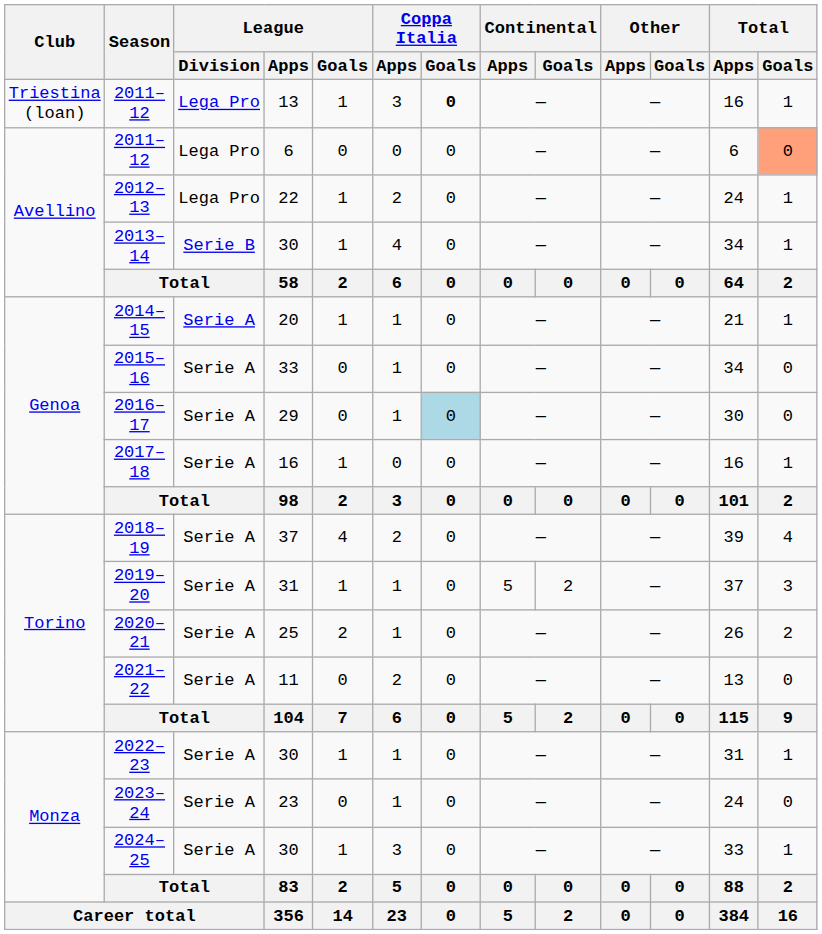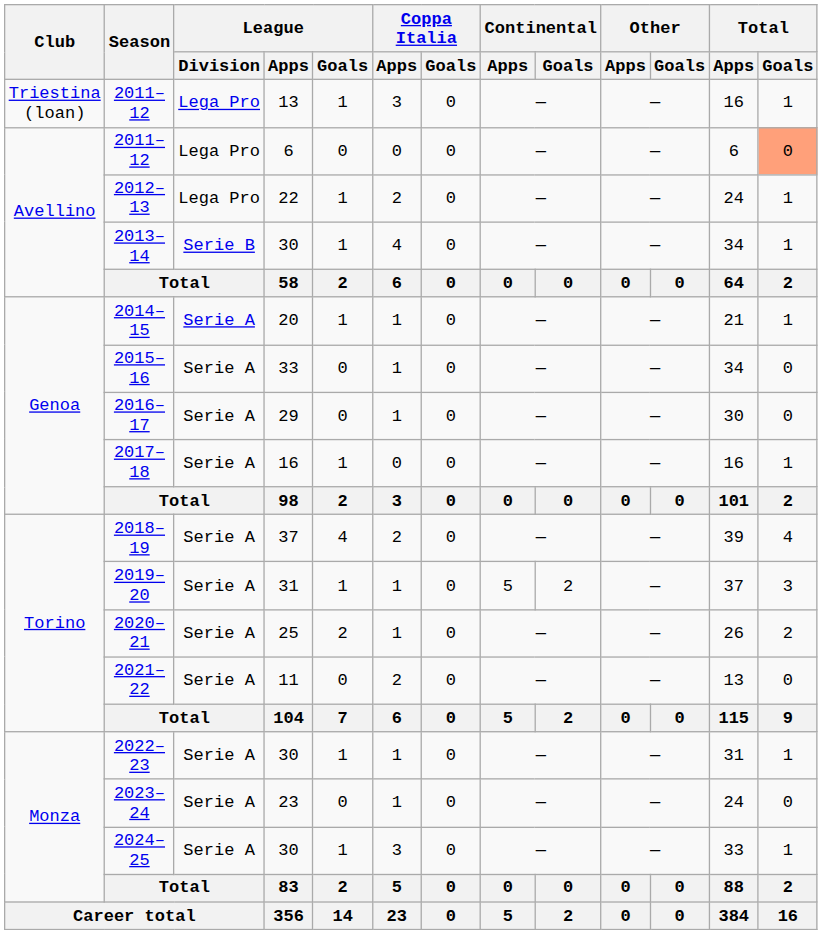(451, 104) bold -> (451, 104) normal
(451, 416) lightblue background -> (451, 416) no background
